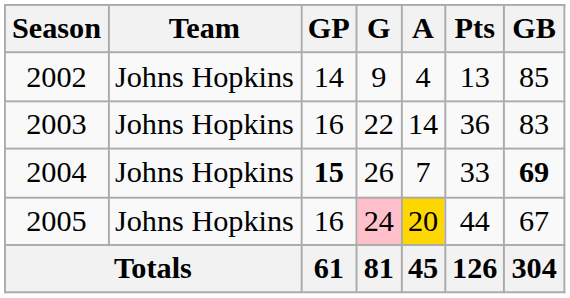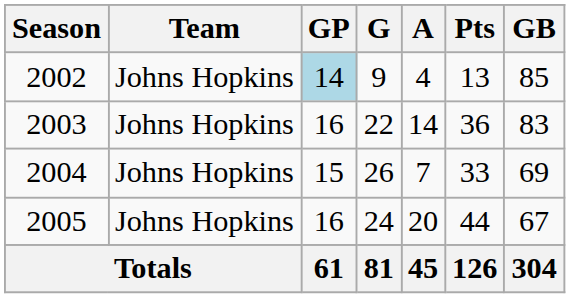(329, 76) no background -> (329, 76) lightblue background
(329, 172) bold -> (329, 172) normal
(534, 172) bold -> (534, 172) normal
(379, 220) pink background -> (379, 220) no background
(423, 220) gold background -> (423, 220) no background
